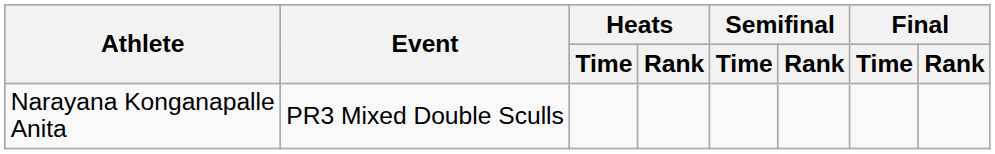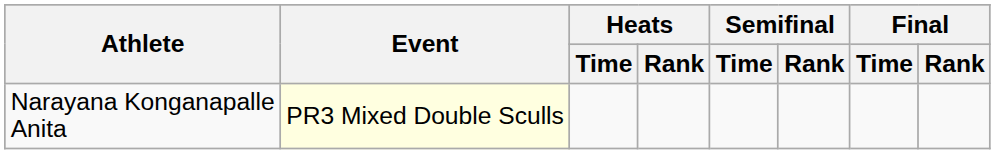(425, 116) no background -> (425, 116) lightyellow background
